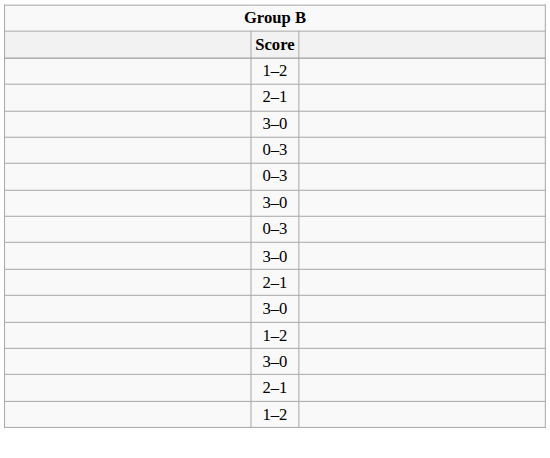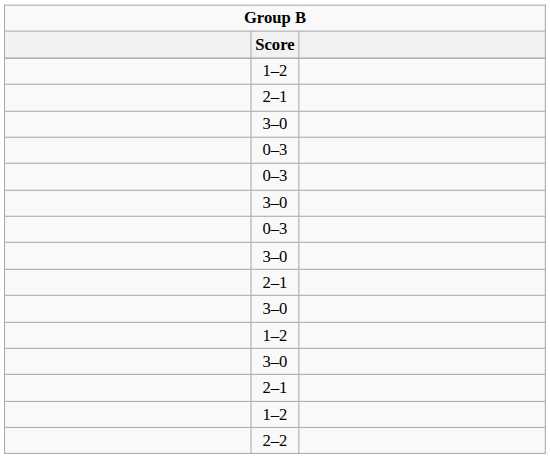+ row: (128, 441)
